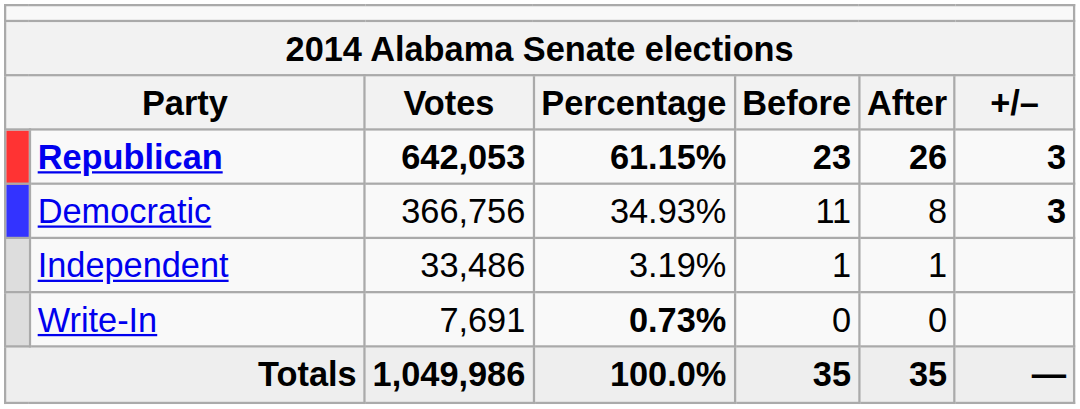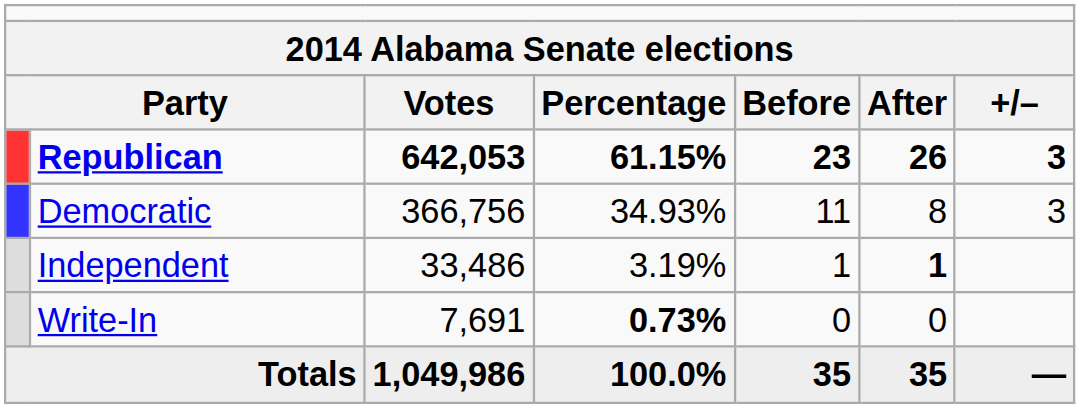(1057, 212) bold -> (1057, 212) normal
(938, 266) normal -> (938, 266) bold
